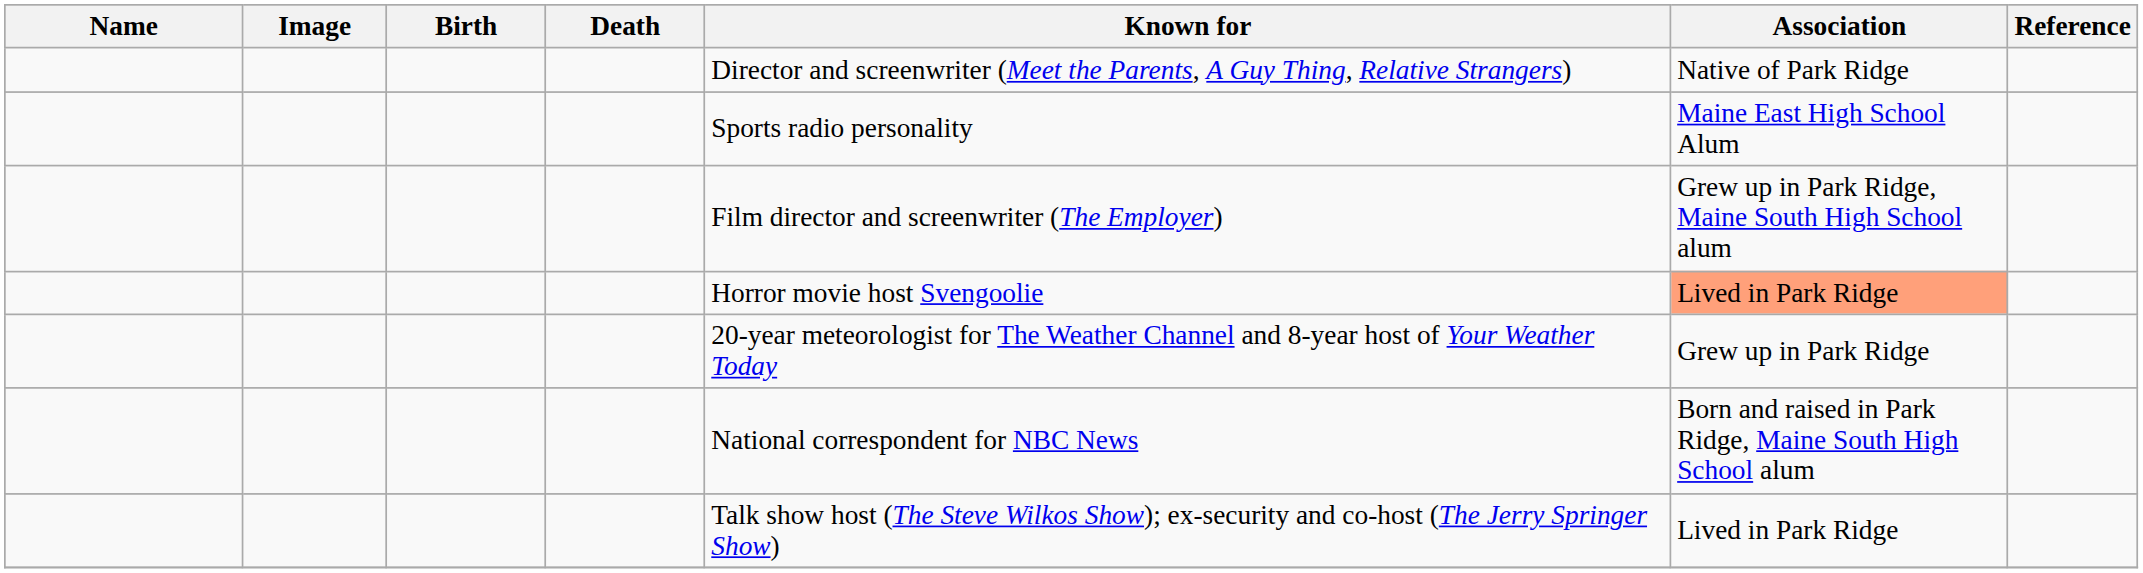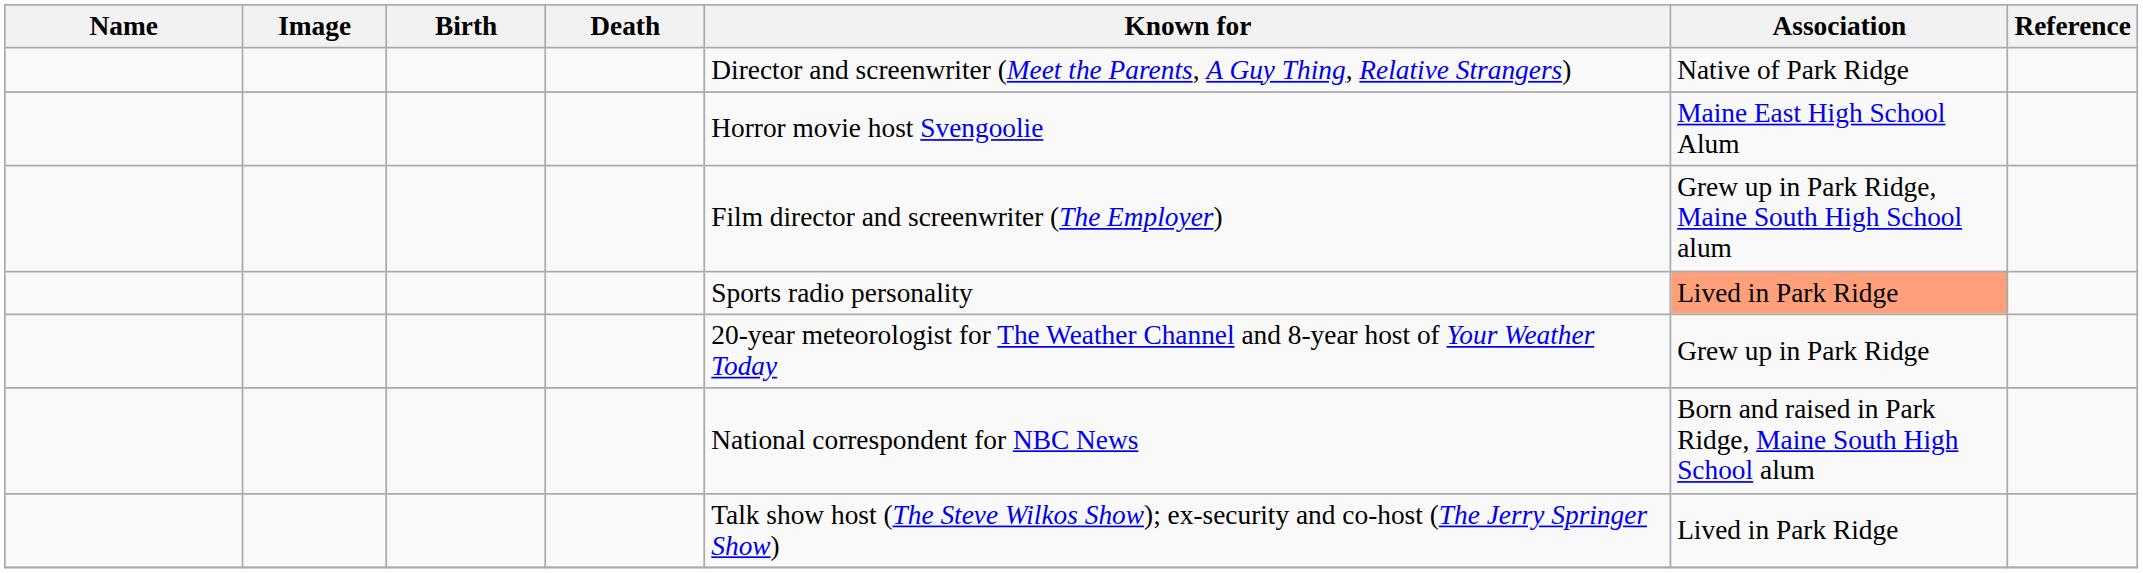(842, 128) Sports radio personality -> (877, 128) Horror movie host Svengoolie
(877, 292) Horror movie host Svengoolie -> (842, 292) Sports radio personality
